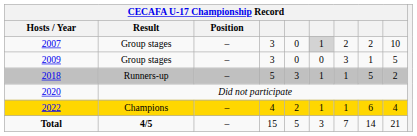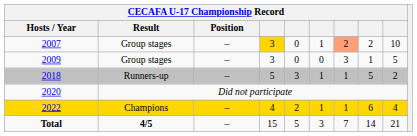(272, 44) no background -> (272, 44) gold background
(321, 44) lightgrey background -> (321, 44) no background
(346, 44) no background -> (346, 44) lightsalmon background
